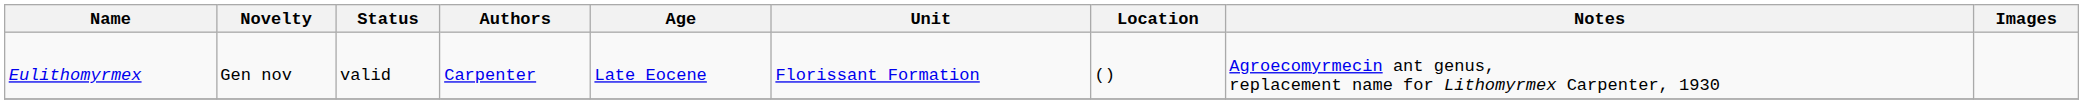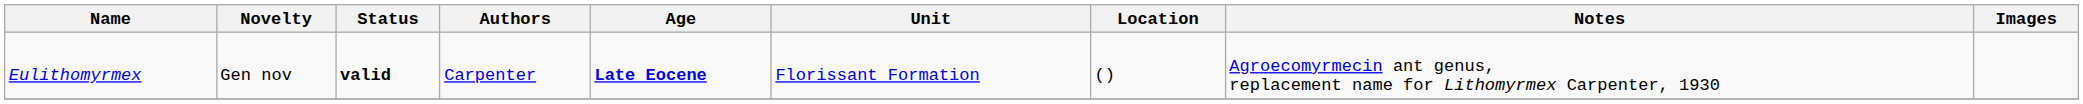(365, 76) normal -> (365, 76) bold
(651, 76) normal -> (651, 76) bold
